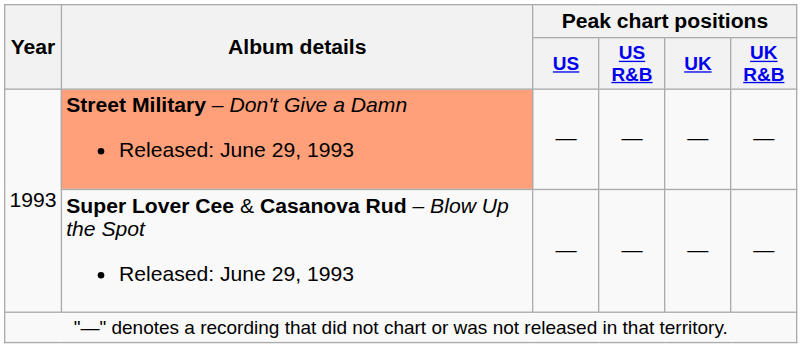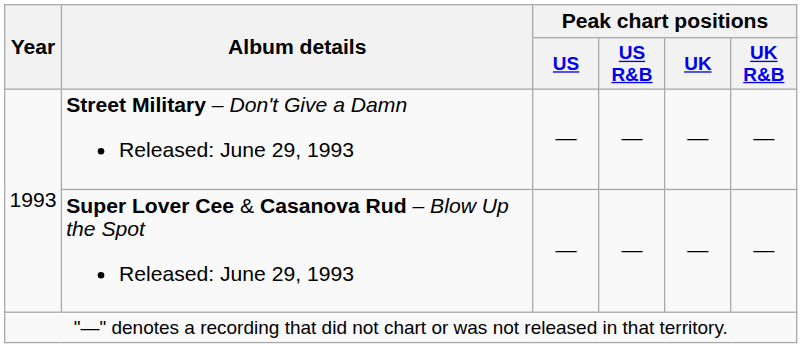(297, 128) lightsalmon background -> (297, 128) no background
